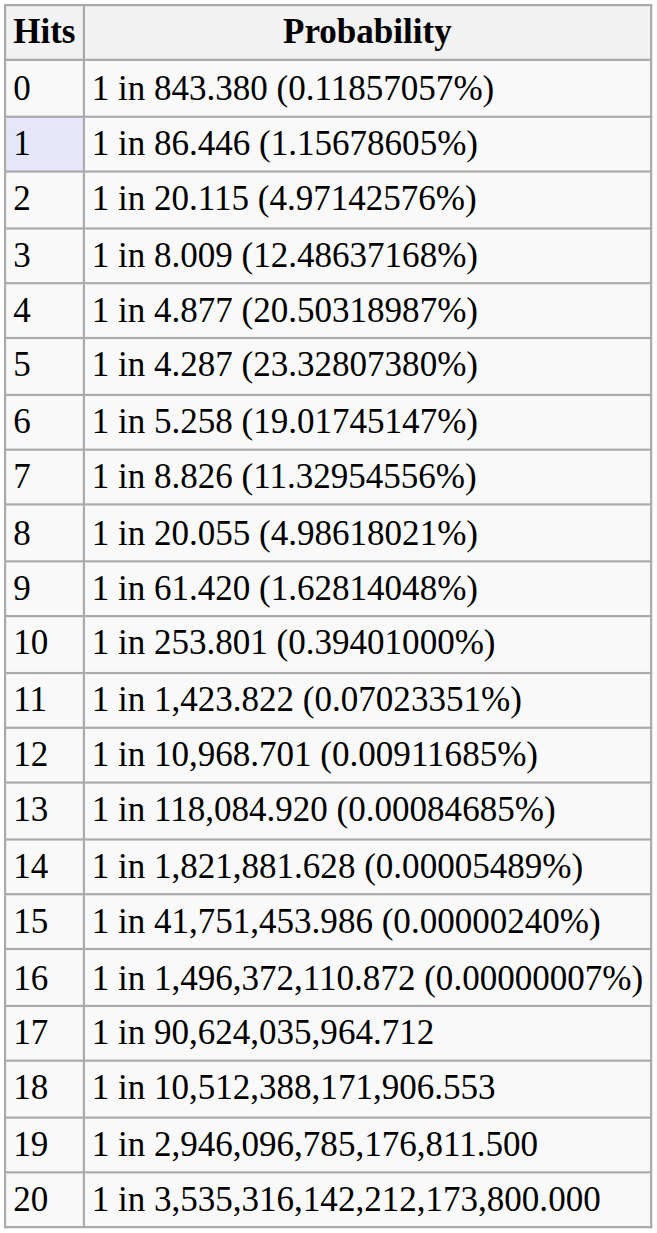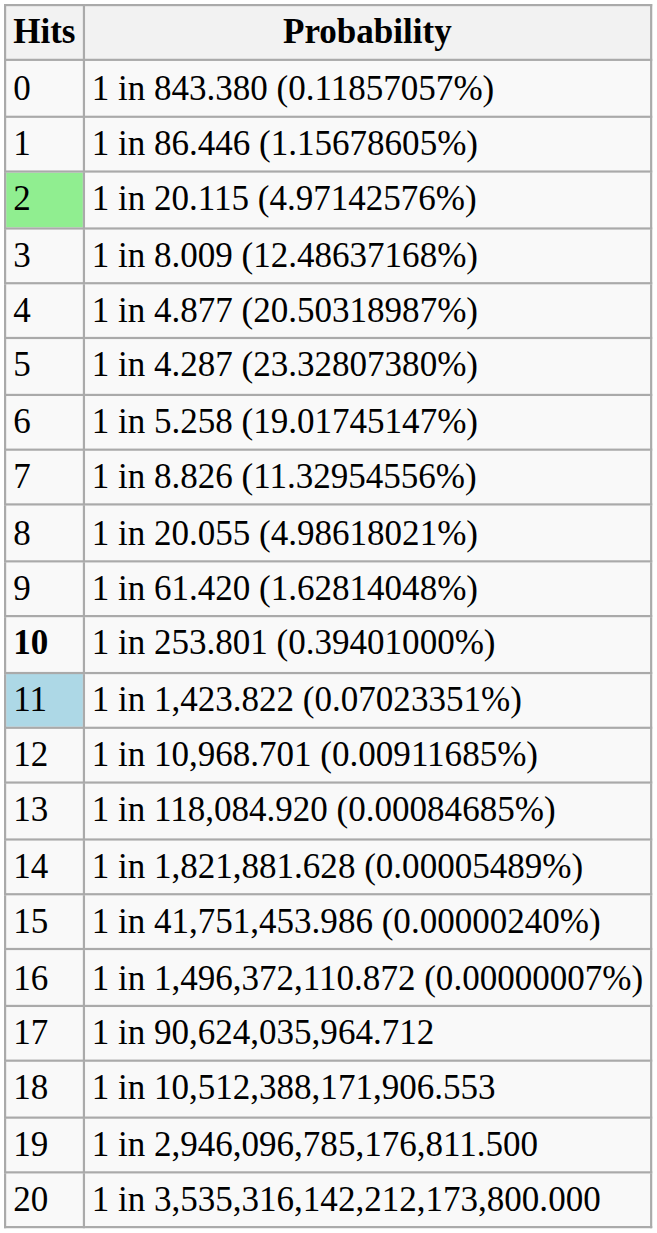(22, 143) lavender background -> (22, 143) no background
(22, 198) no background -> (22, 198) lightgreen background
(31, 643) normal -> (31, 643) bold
(30, 699) no background -> (30, 699) lightblue background
